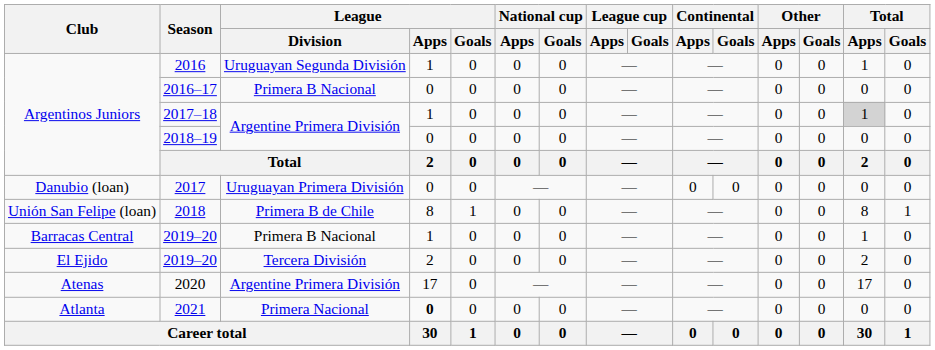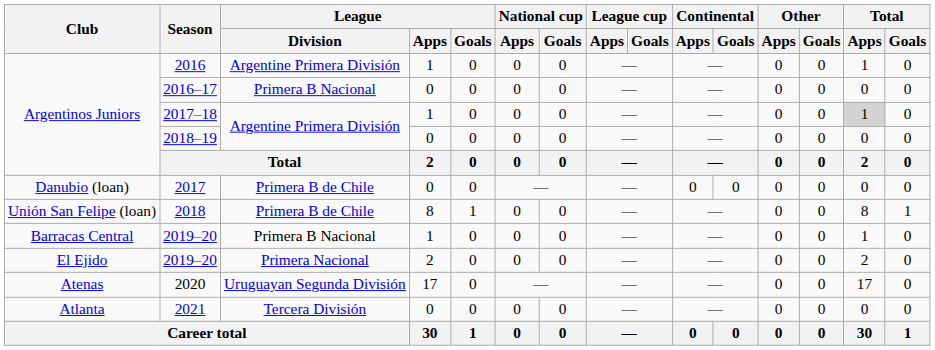(315, 65) Uruguayan Segunda División -> (315, 65) Argentine Primera División
(315, 187) Uruguayan Primera División -> (315, 187) Primera B de Chile
(315, 260) Tercera División -> (315, 260) Primera Nacional
(315, 284) Argentine Primera División -> (315, 284) Uruguayan Segunda División
(315, 308) Primera Nacional -> (315, 308) Tercera División
(430, 308) bold -> (430, 308) normal
